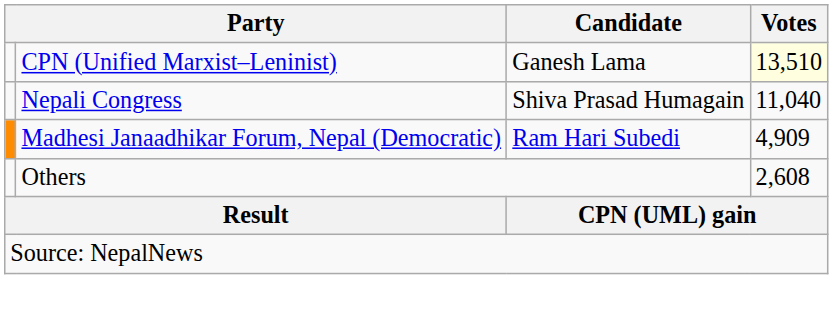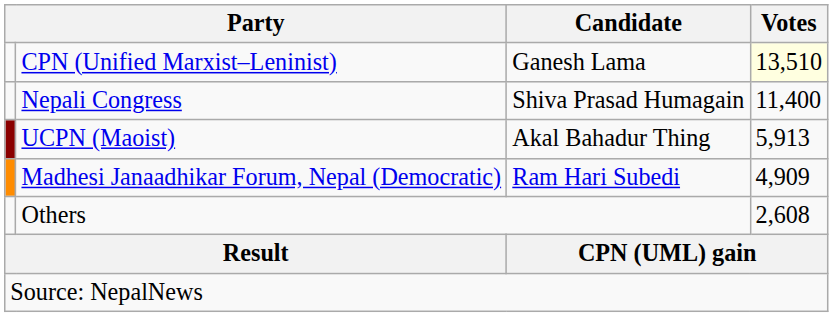(788, 100) 11,040 -> (788, 100) 11,400
+ row: (98, 138)
